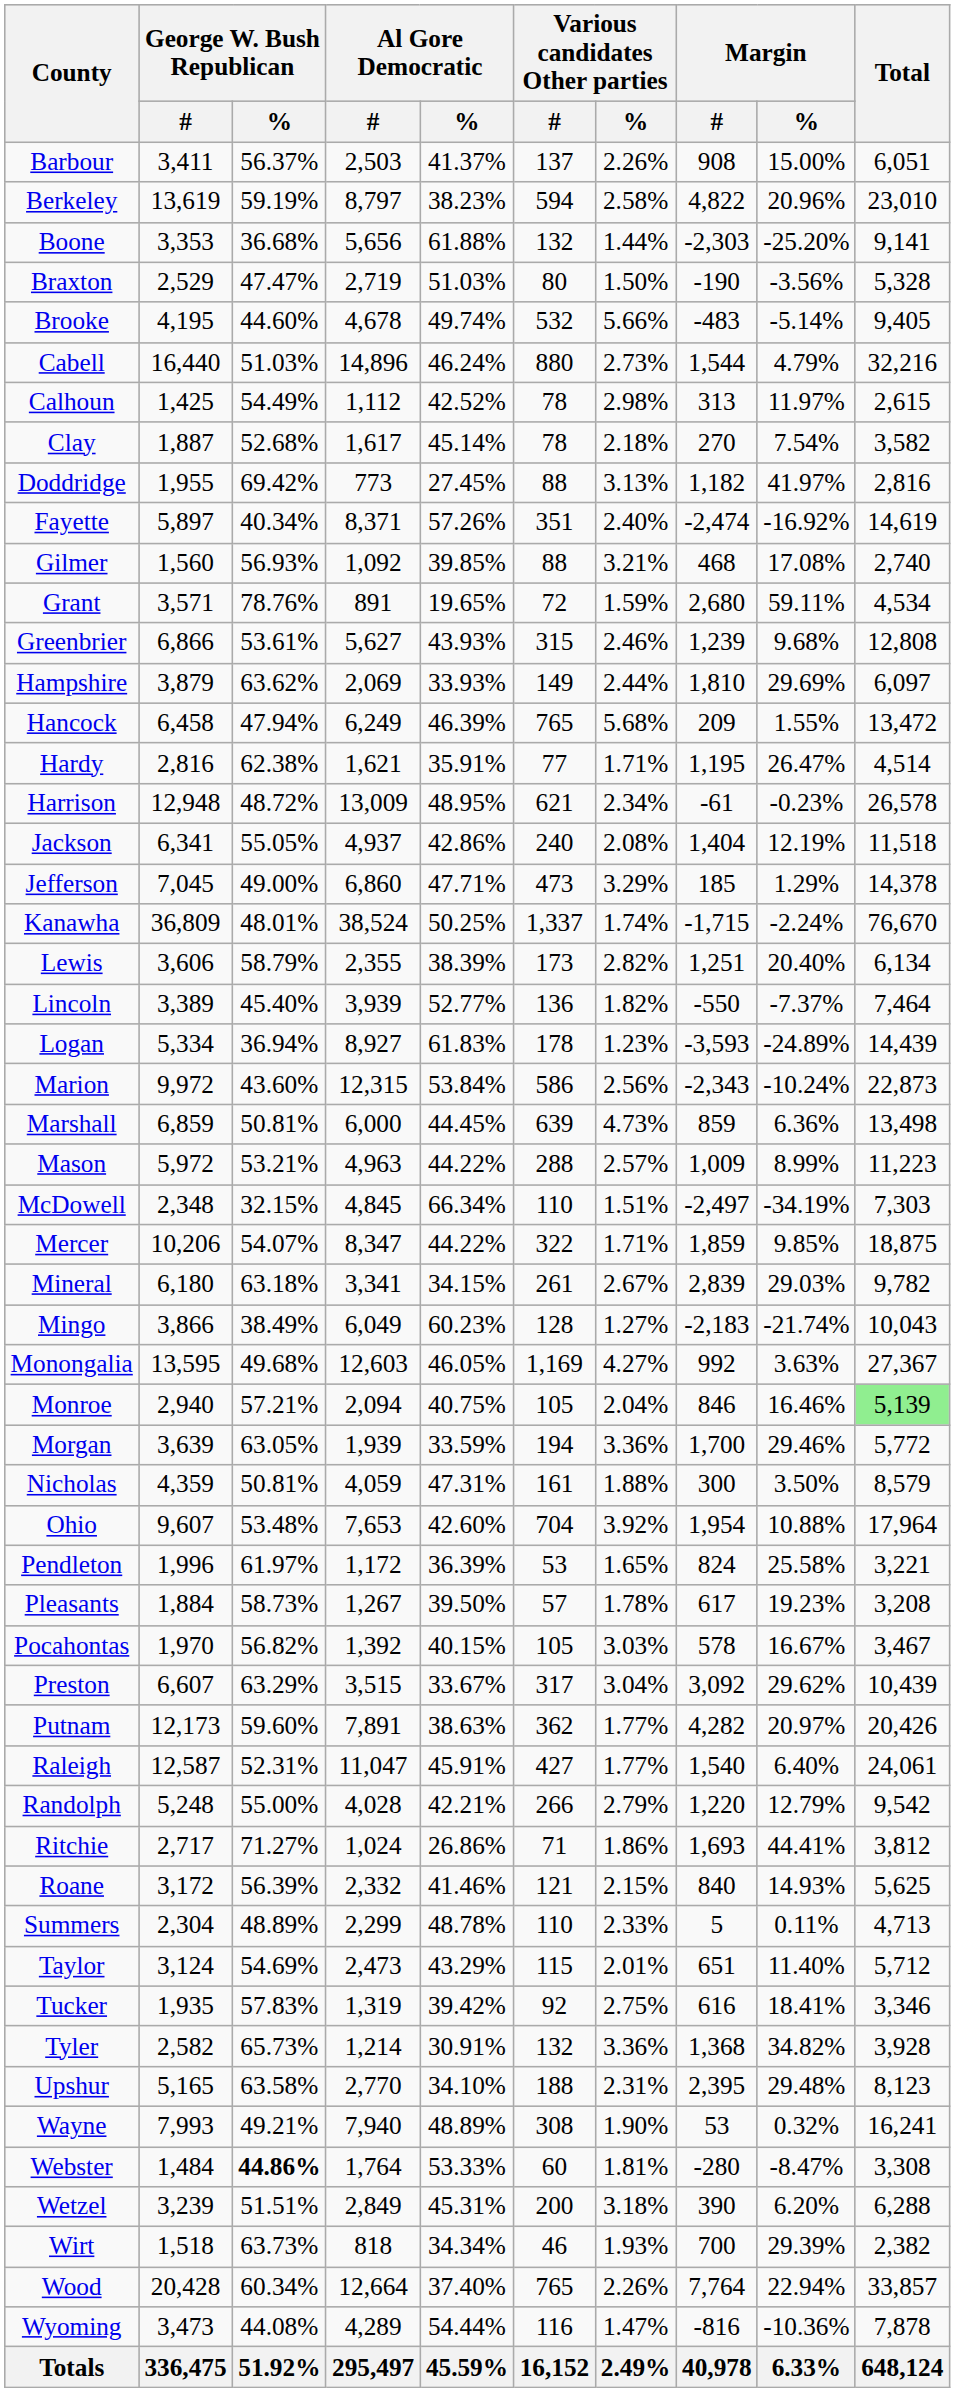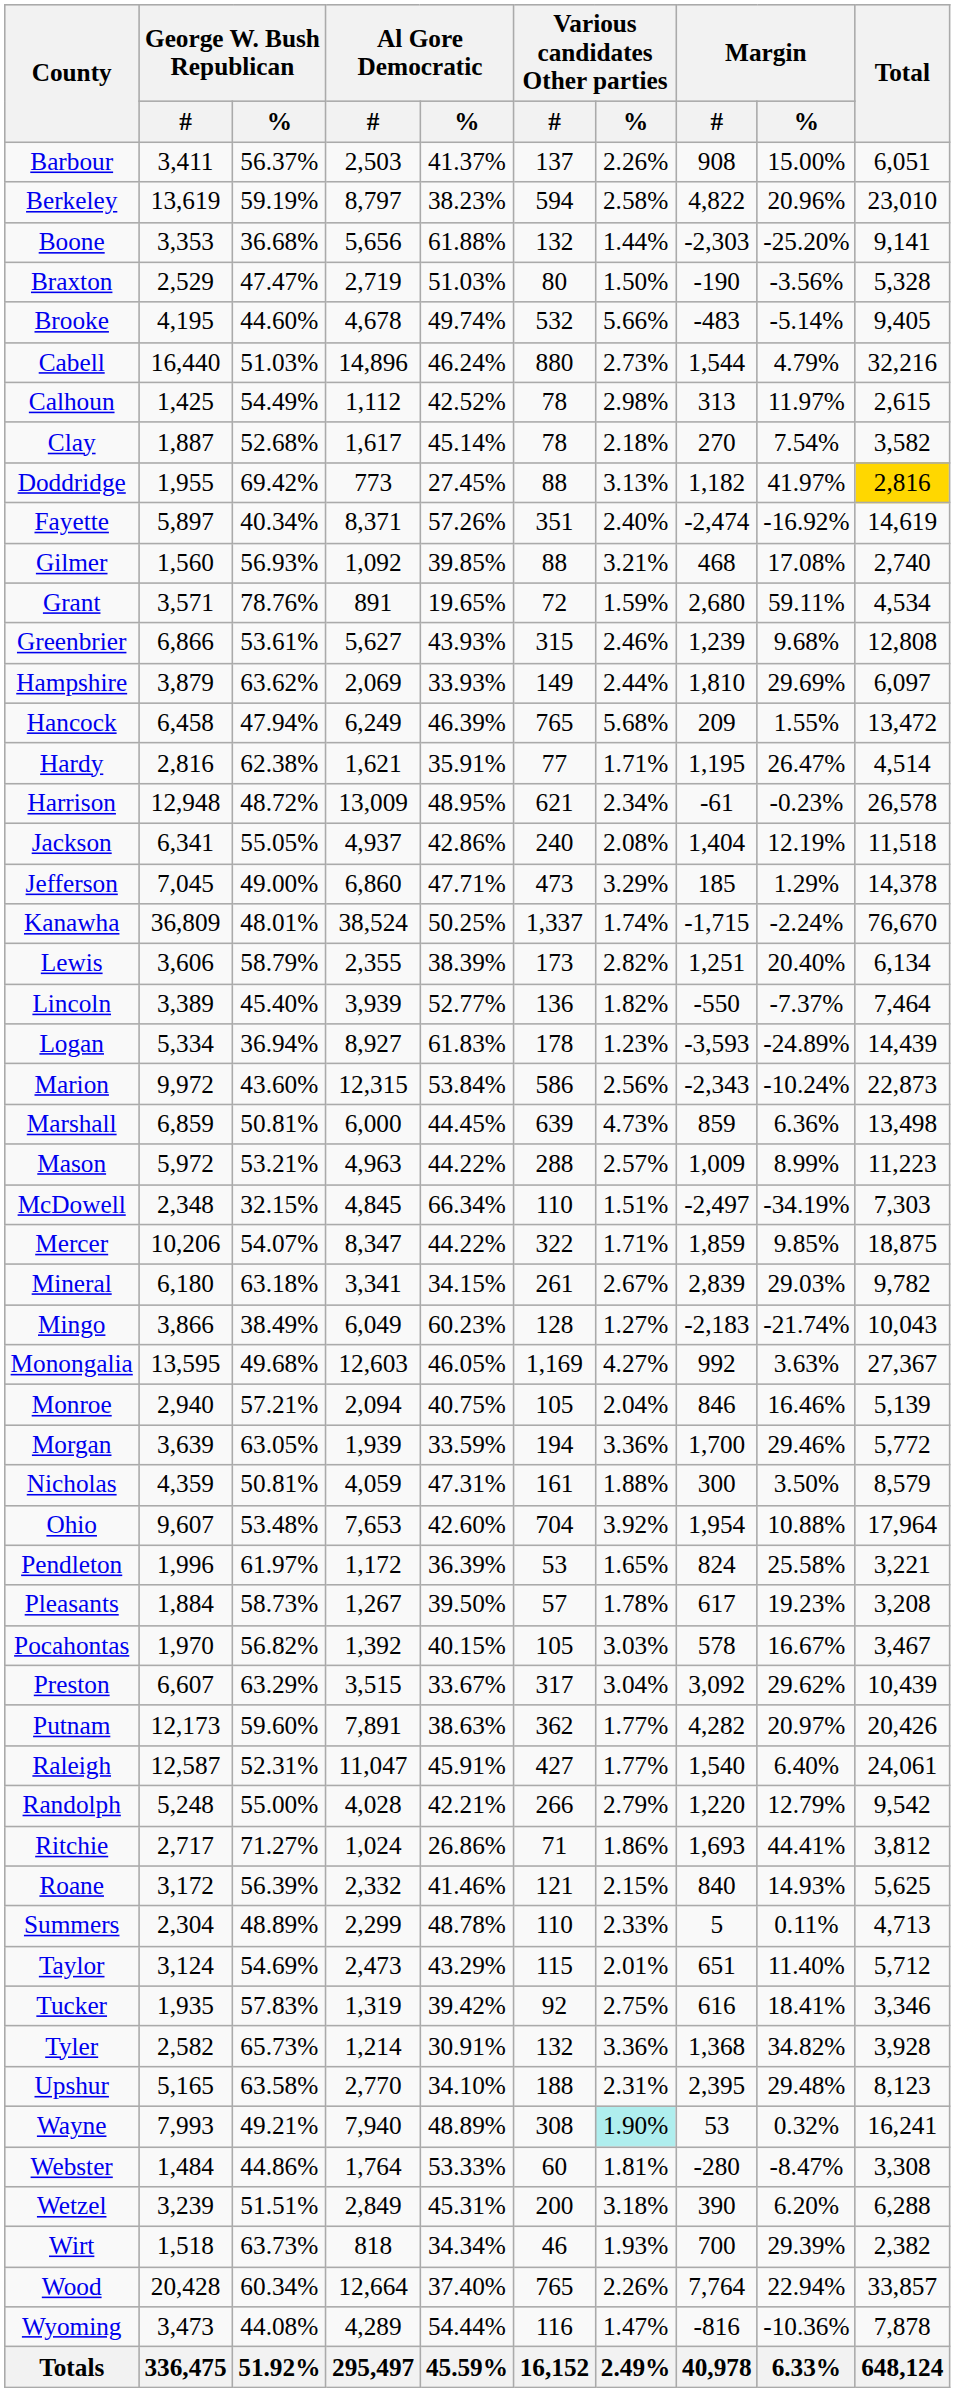(902, 482) no background -> (902, 482) gold background
(902, 1404) lightgreen background -> (902, 1404) no background
(636, 2126) no background -> (636, 2126) paleturquoise background
(279, 2166) bold -> (279, 2166) normal
